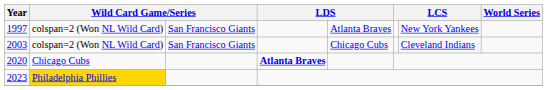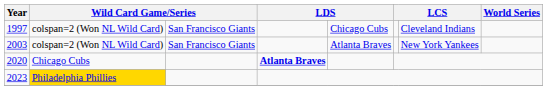(361, 28) Atlanta Braves -> (359, 28) Chicago Cubs
(440, 28) New York Yankees -> (438, 28) Cleveland Indians
(359, 45) Chicago Cubs -> (361, 45) Atlanta Braves
(438, 45) Cleveland Indians -> (440, 45) New York Yankees
